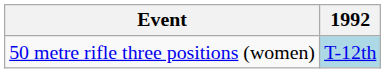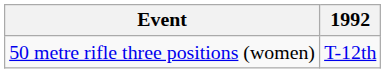(350, 51) lightblue background -> (350, 51) no background
